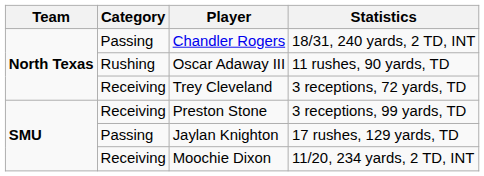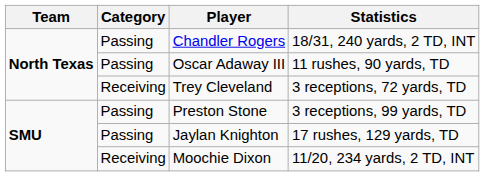(128, 64) Rushing -> (127, 64) Passing
(133, 111) Receiving -> (127, 111) Passing
